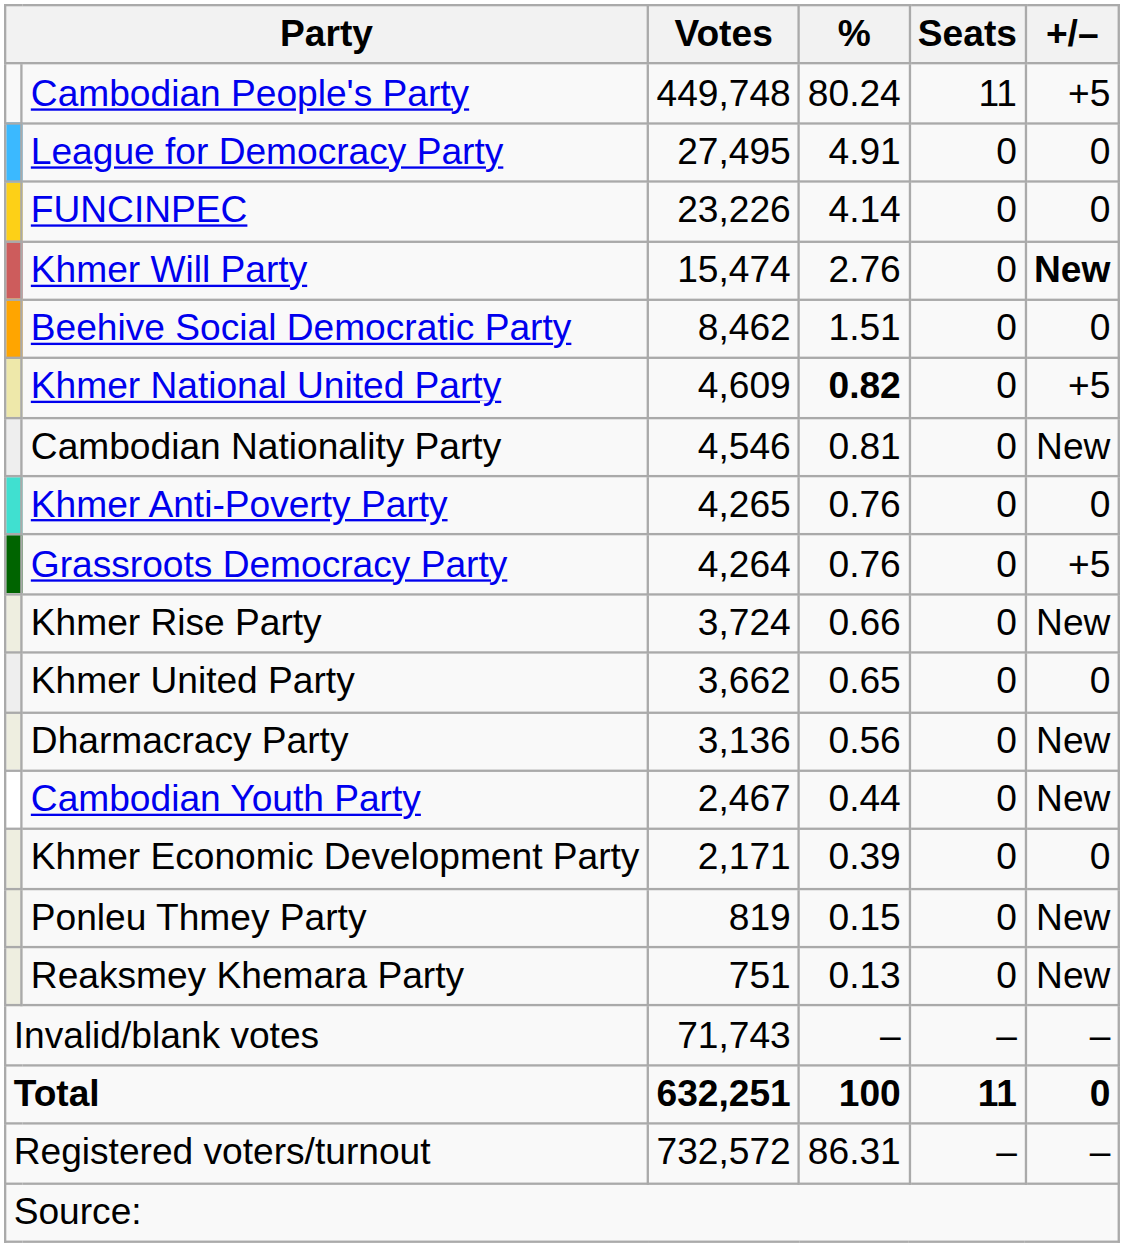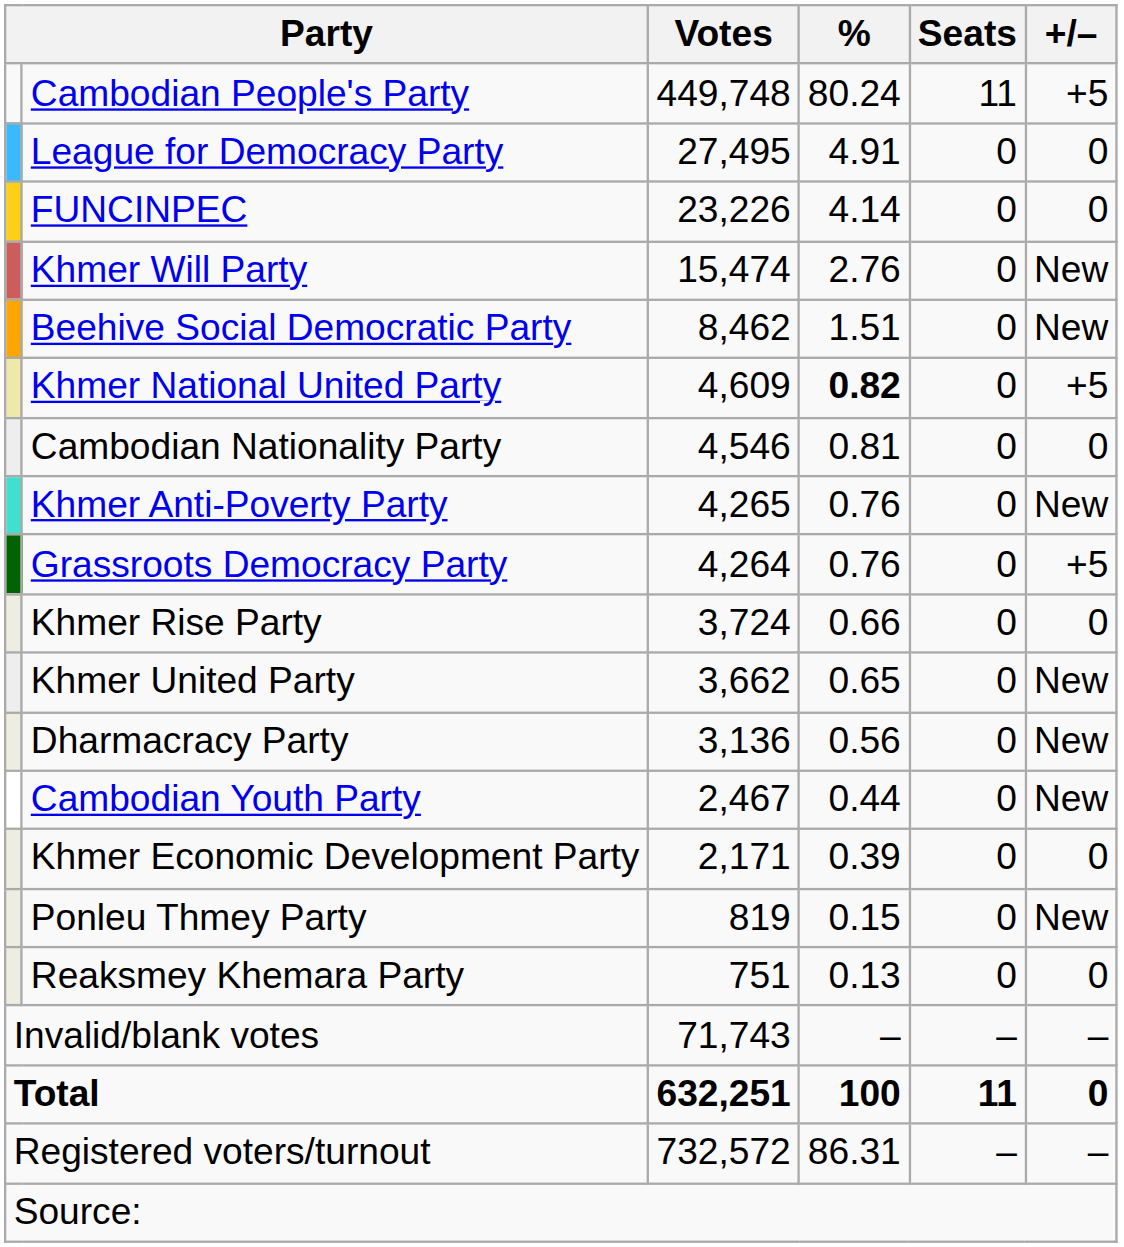(1072, 269) bold -> (1071, 269) normal
(1100, 328) 0 -> (1071, 328) New
(1073, 446) New -> (1098, 446) 0
(1100, 504) 0 -> (1071, 504) New
(1073, 622) New -> (1098, 622) 0
(1100, 681) 0 -> (1071, 681) New
(1073, 975) New -> (1098, 975) 0
